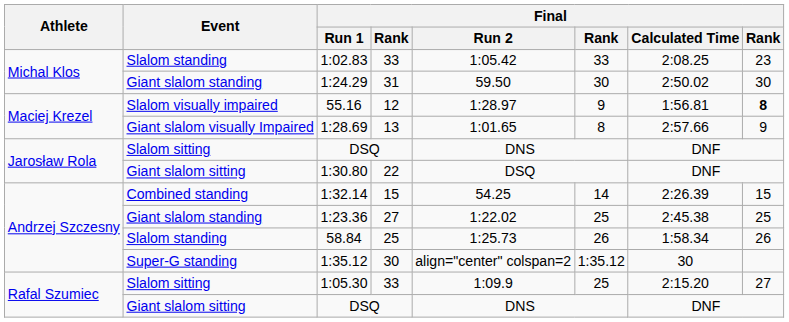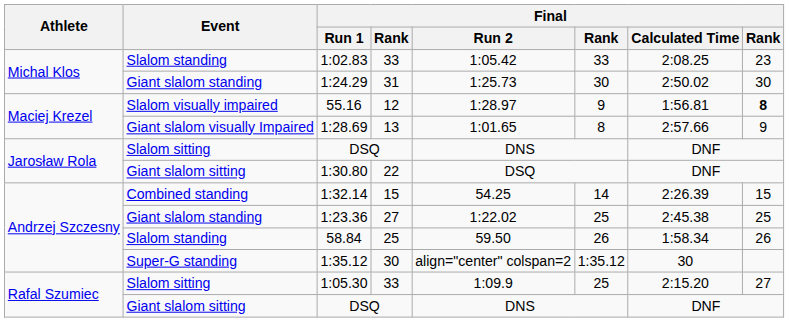(493, 83) 59.50 -> (493, 83) 1:25.73
(493, 239) 1:25.73 -> (493, 239) 59.50
